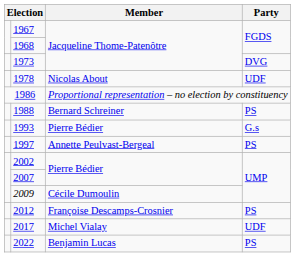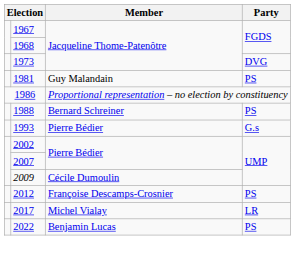- row: (24, 78)
+ row: (24, 78)
- row: (24, 144)
(255, 227) UDF -> (251, 210) LR
